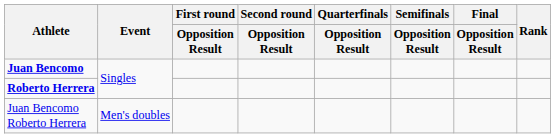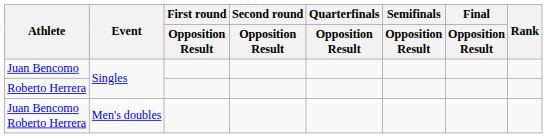(45, 69) bold -> (43, 69) normal
(51, 88) bold -> (47, 88) normal
